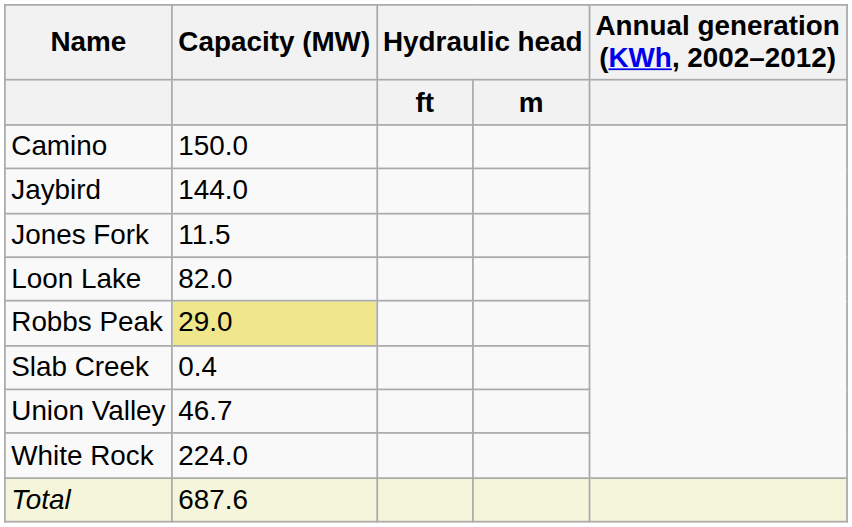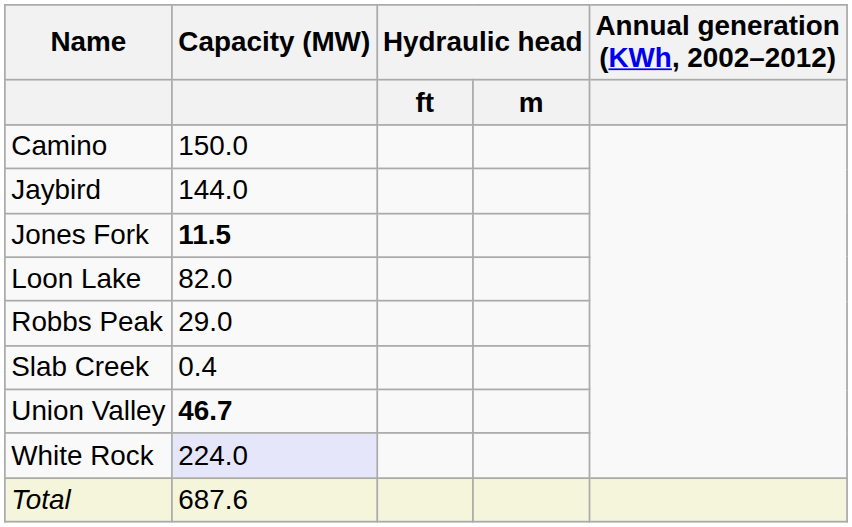(204, 234) normal -> (205, 234) bold
(205, 322) khaki background -> (205, 322) no background
(205, 411) normal -> (205, 411) bold
(213, 455) no background -> (213, 455) lavender background
